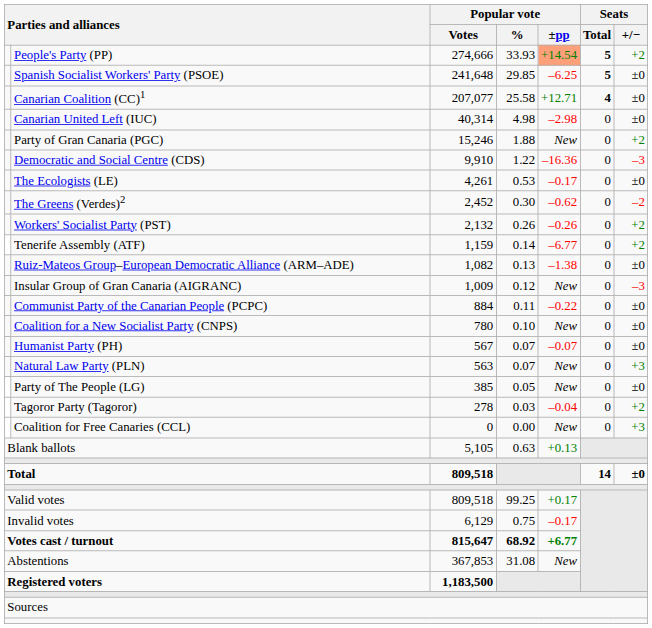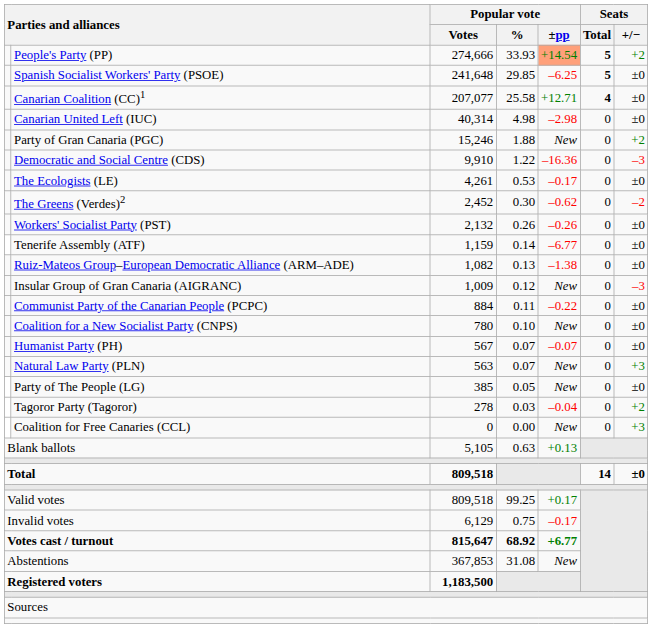(638, 224) +2 -> (638, 224) ±0
(638, 244) +2 -> (638, 244) ±0
